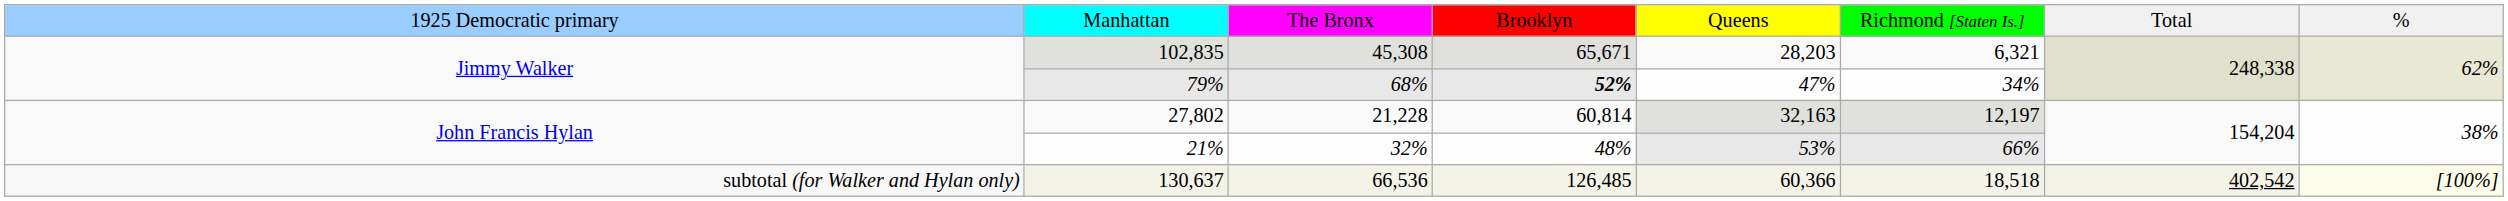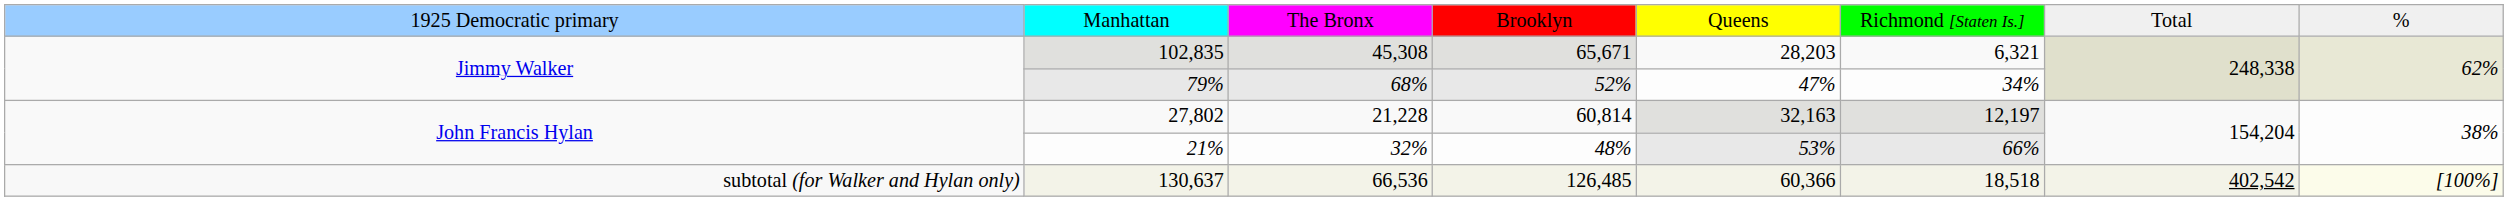(1613, 84) bold -> (1613, 84) normal
